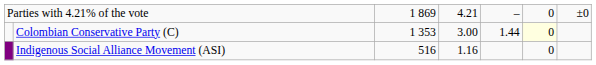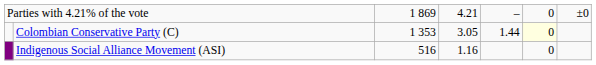(468, 32) 3.00 -> (468, 32) 3.05
